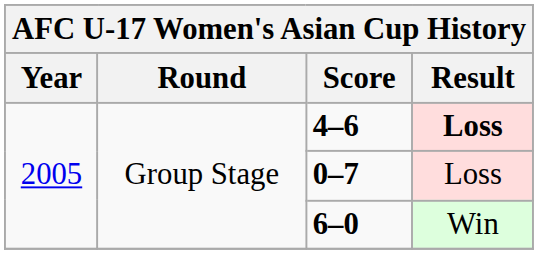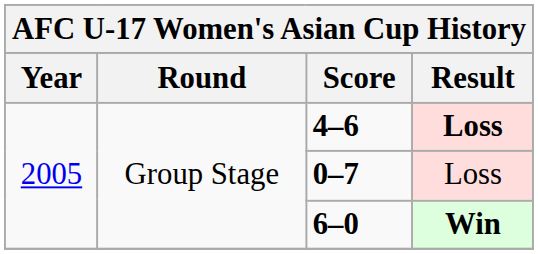(473, 223) normal -> (473, 223) bold
